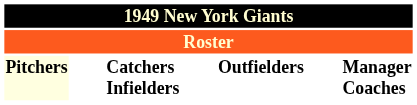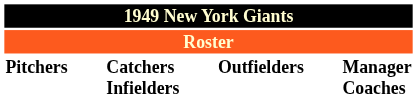(37, 67) lightyellow background -> (37, 67) no background
